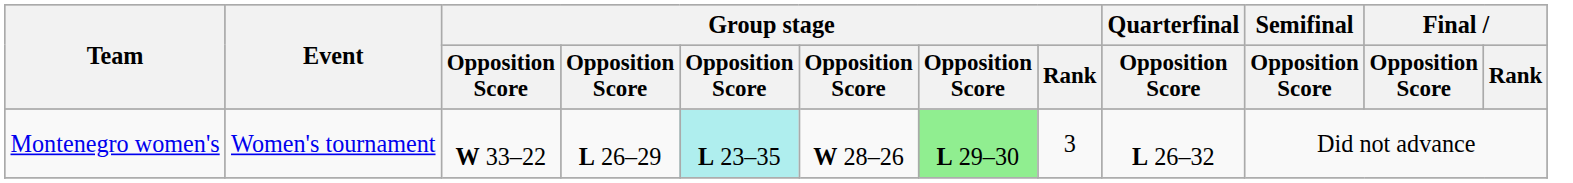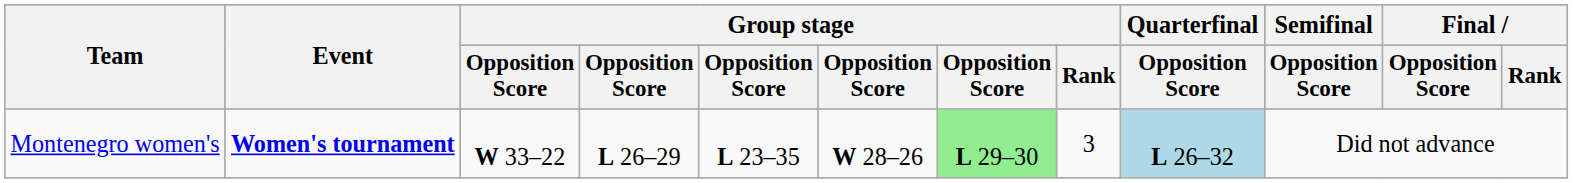(333, 143) normal -> (343, 143) bold
(739, 157) paleturquoise background -> (758, 157) no background
(1173, 157) no background -> (1193, 157) lightblue background
